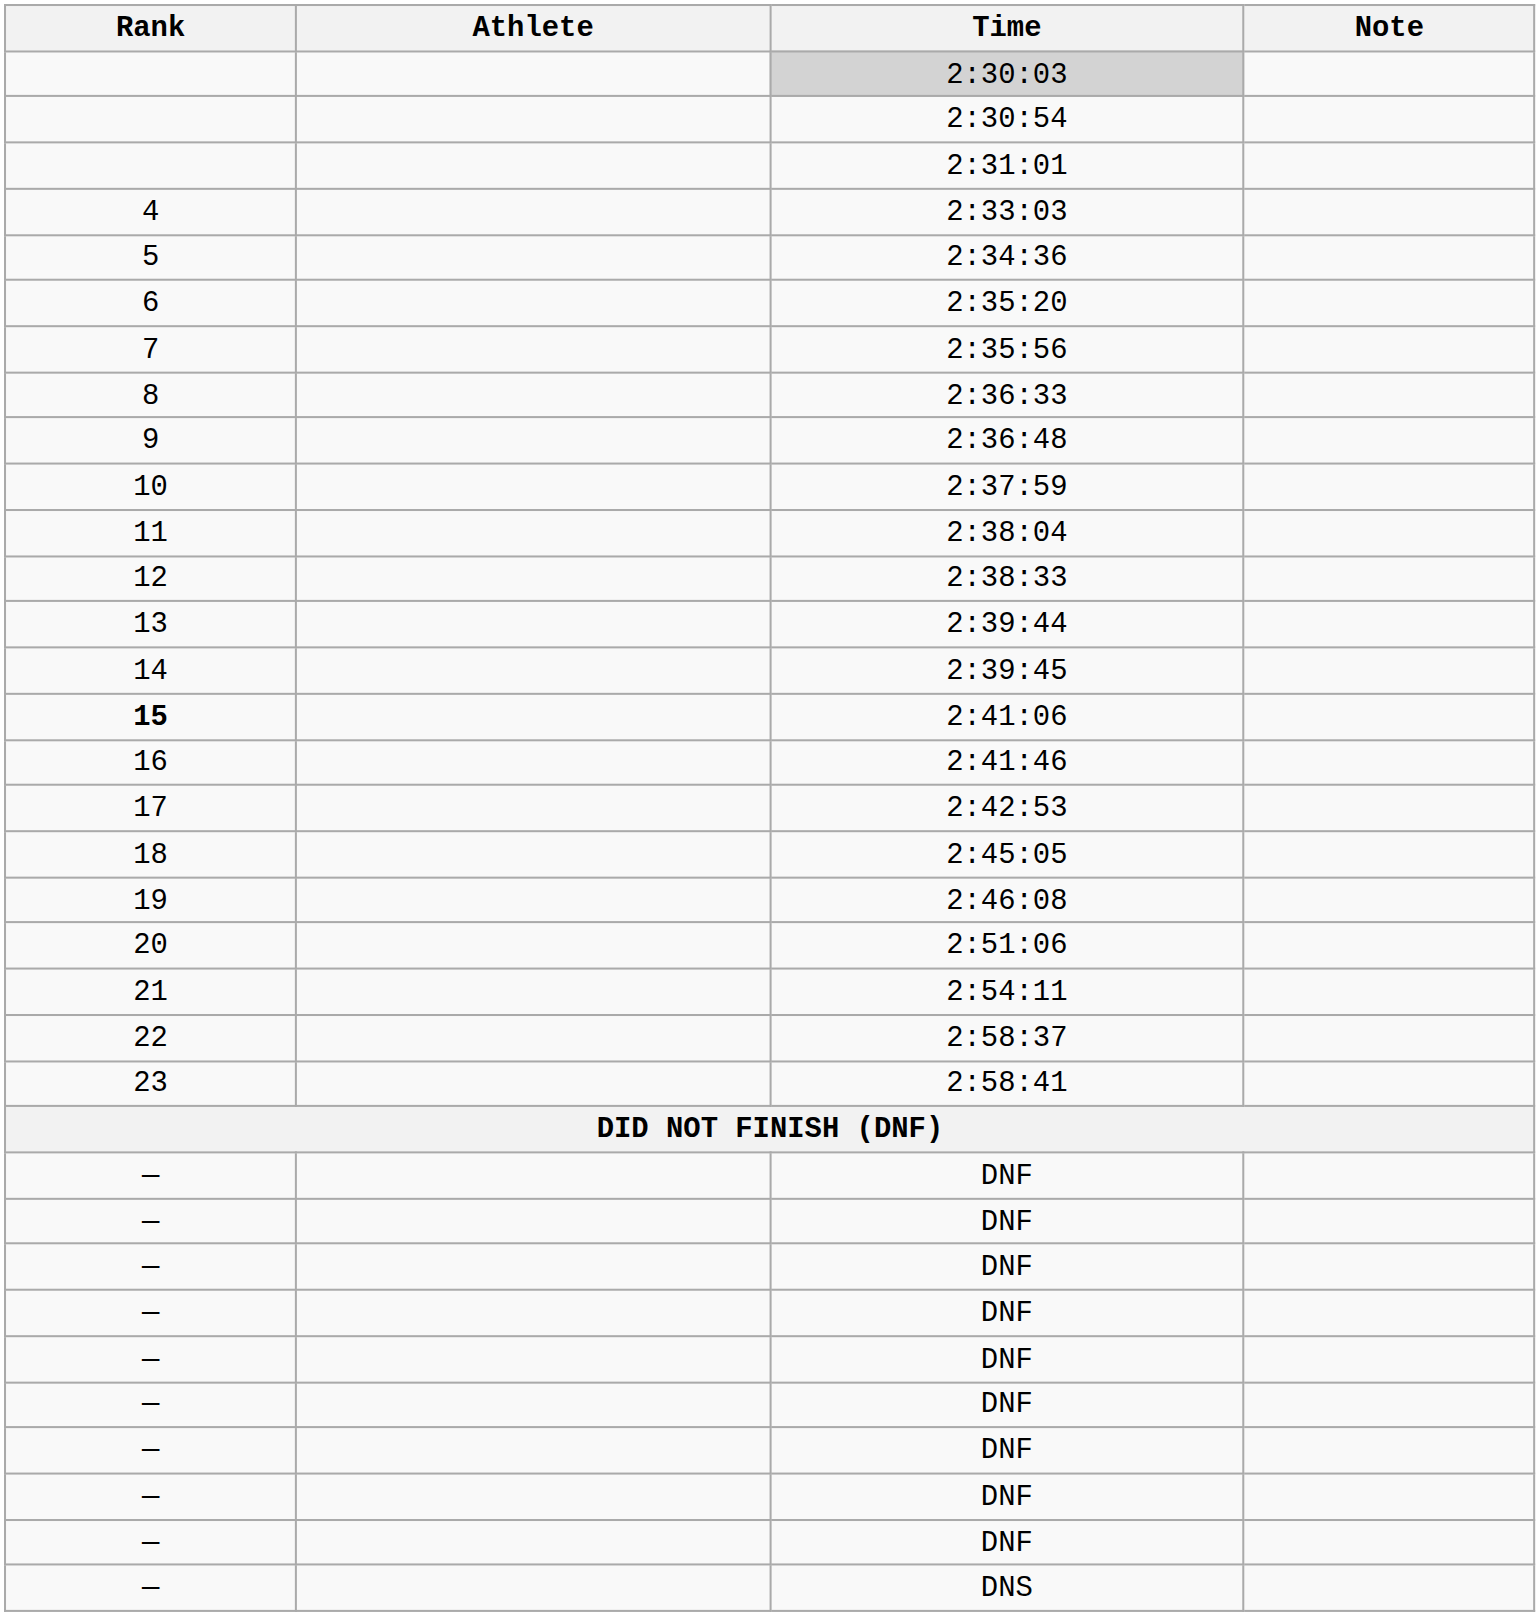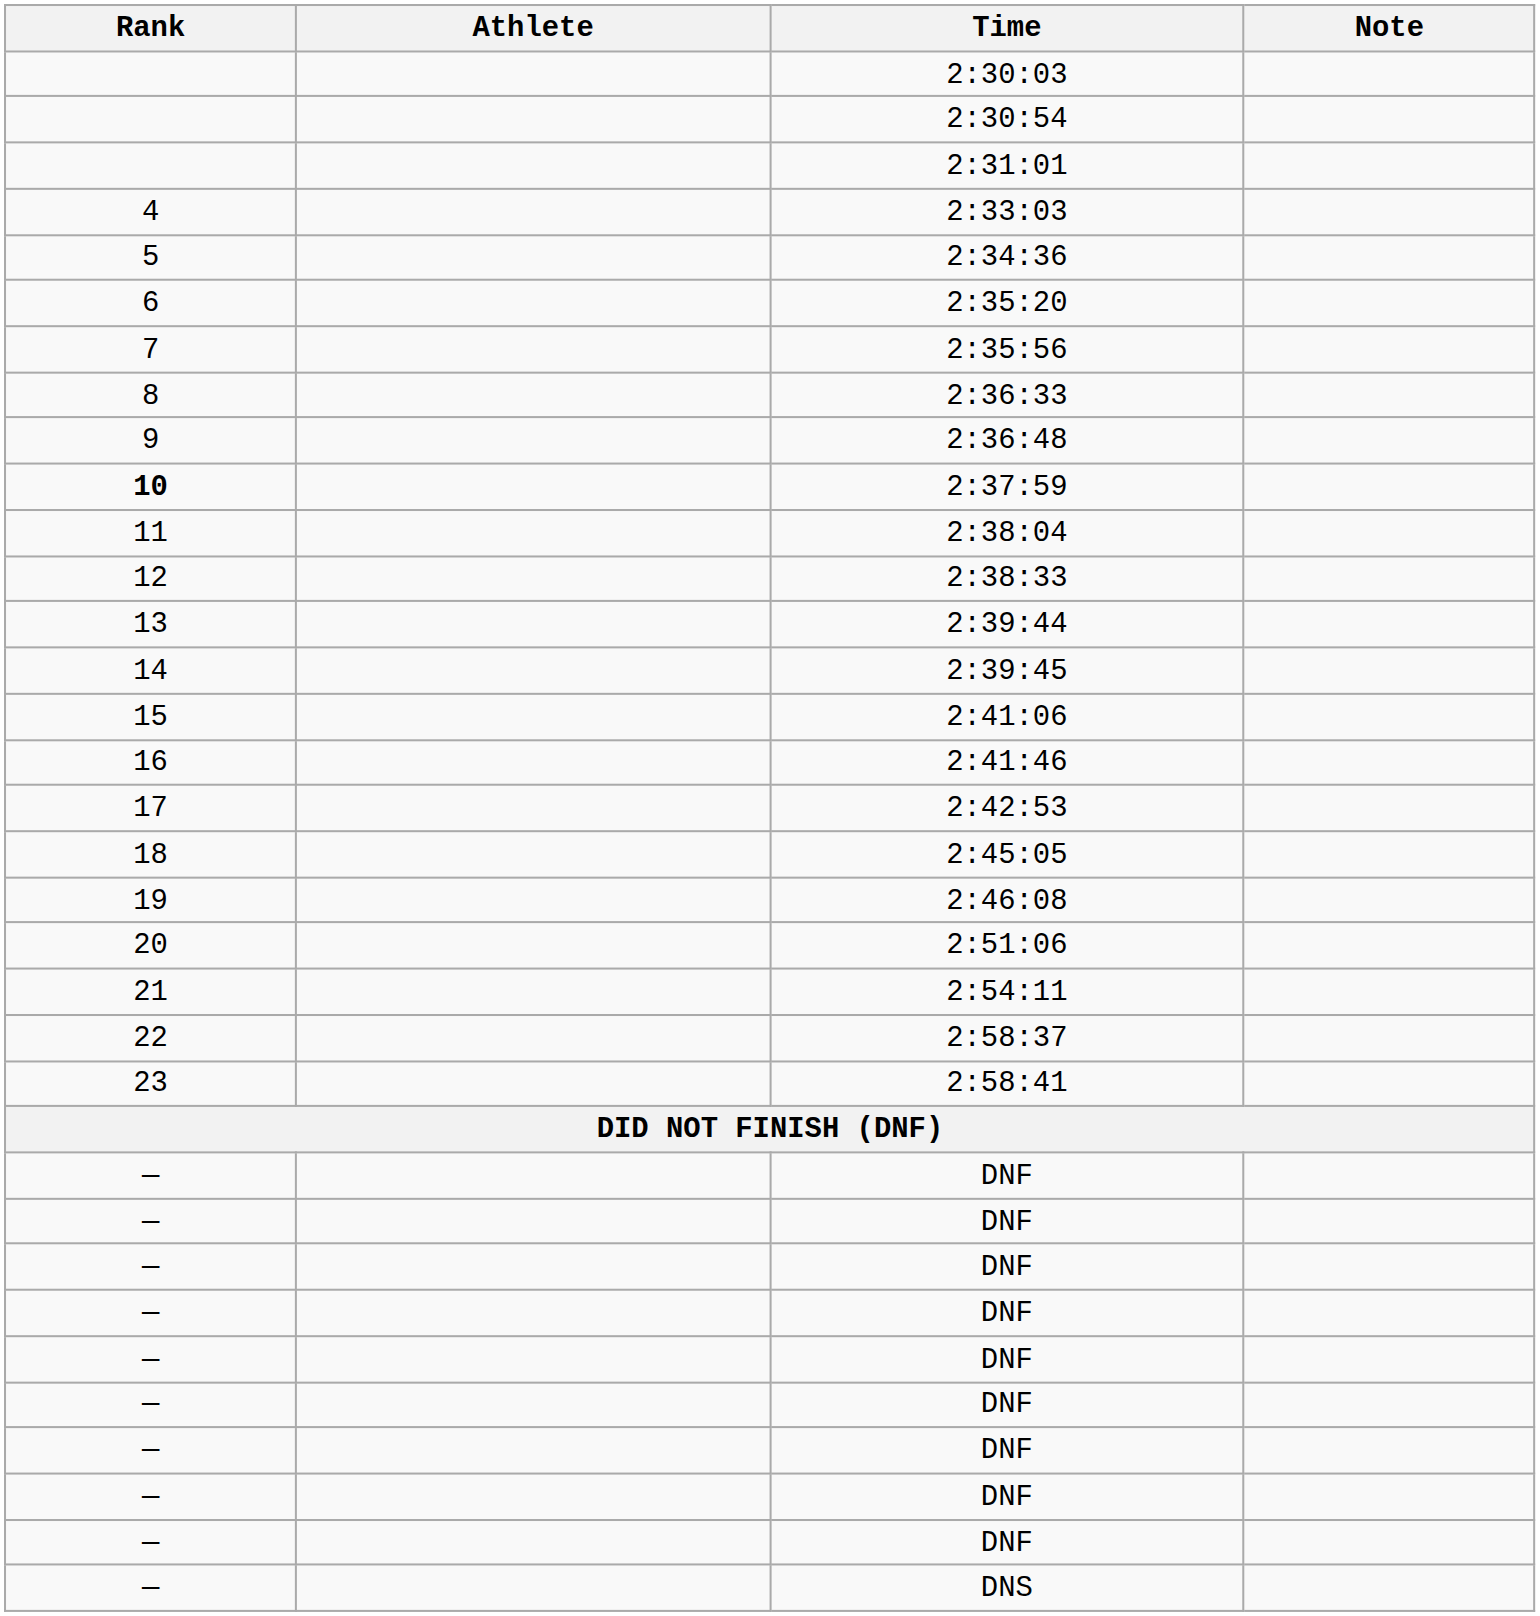(1007, 74) lightgrey background -> (1007, 74) no background
(151, 487) normal -> (151, 487) bold
(151, 717) bold -> (151, 717) normal
